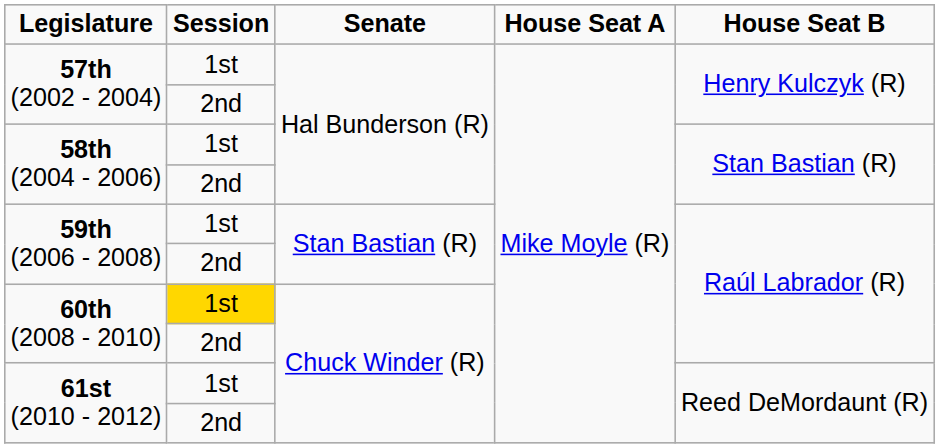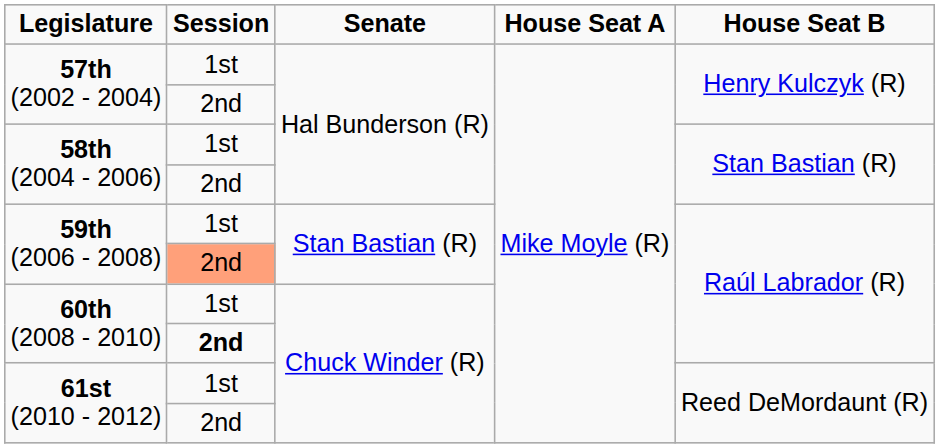(221, 263) no background -> (221, 263) lightsalmon background
(221, 303) gold background -> (221, 303) no background
(221, 343) normal -> (221, 343) bold
